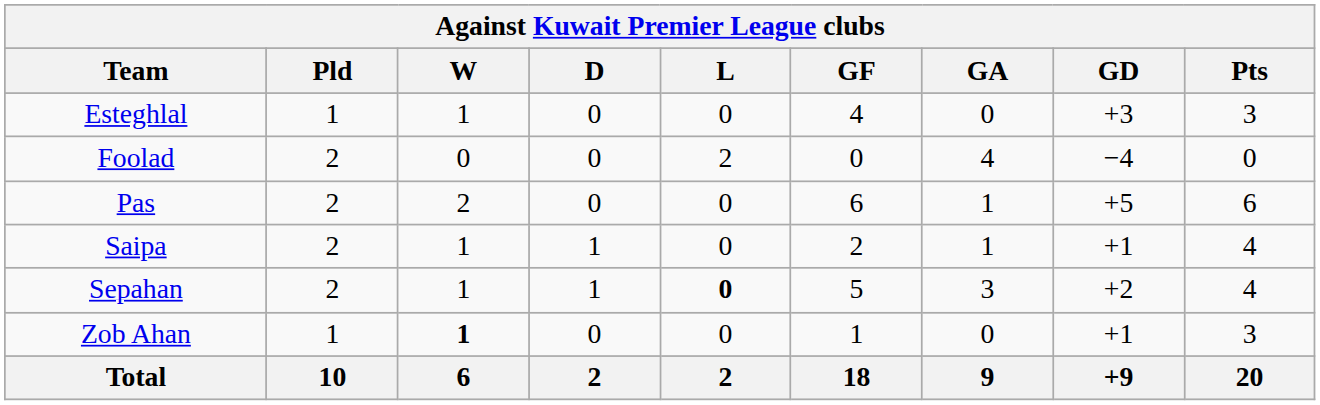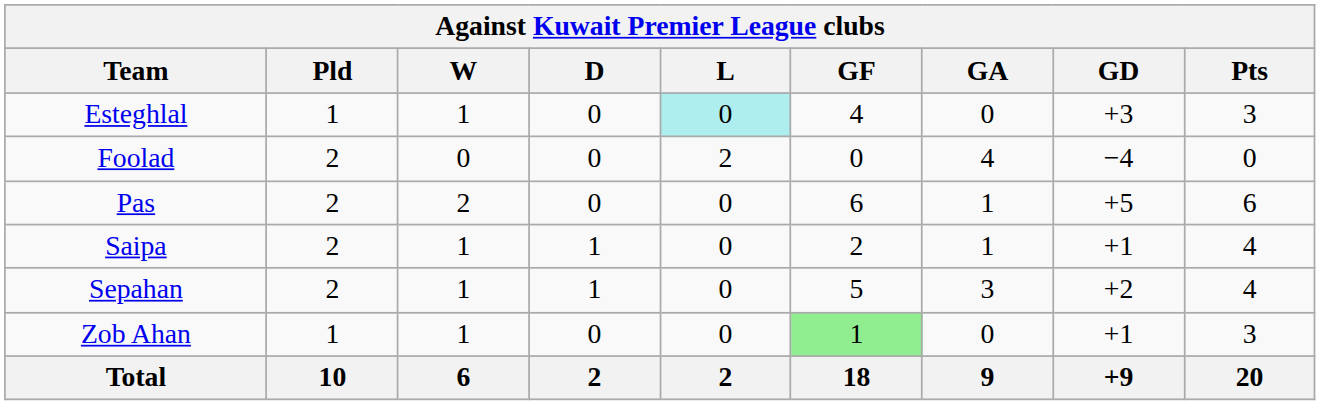(725, 114) no background -> (725, 114) paleturquoise background
(725, 289) bold -> (725, 289) normal
(463, 333) bold -> (463, 333) normal
(857, 333) no background -> (857, 333) lightgreen background
